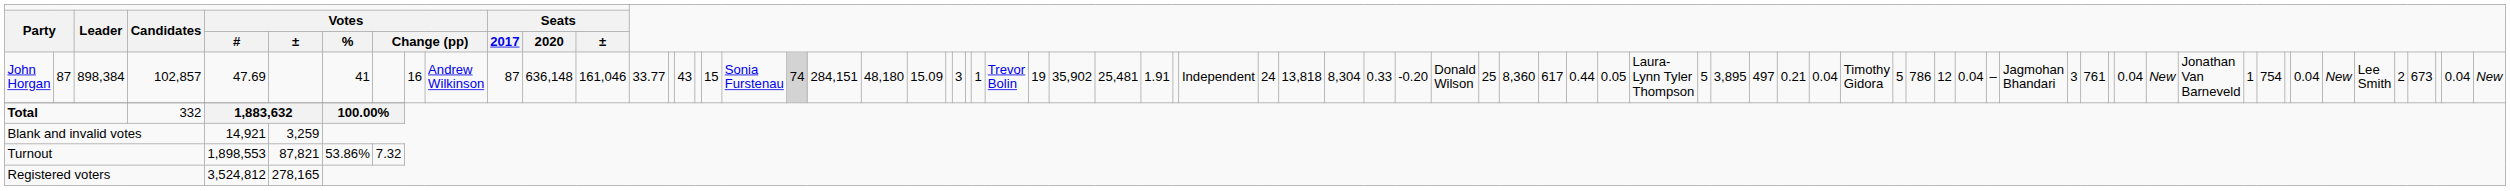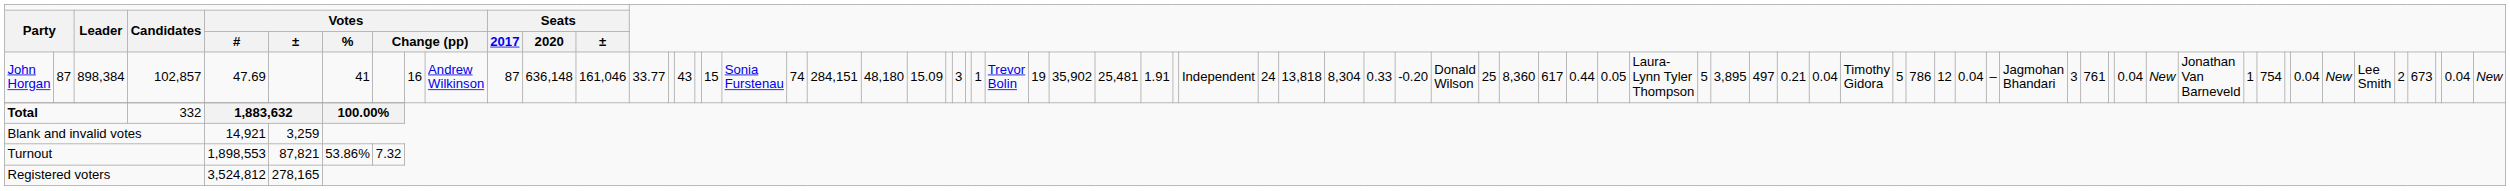(797, 77) lightgrey background -> (797, 77) no background
